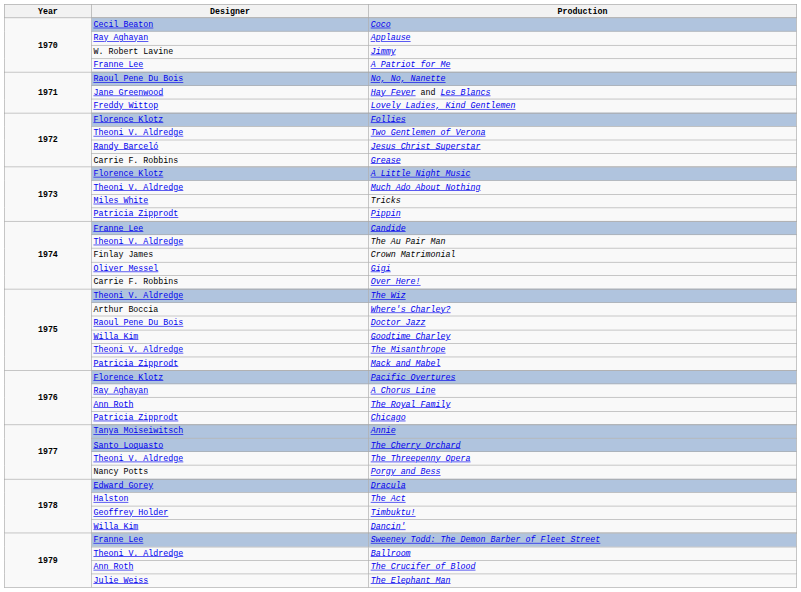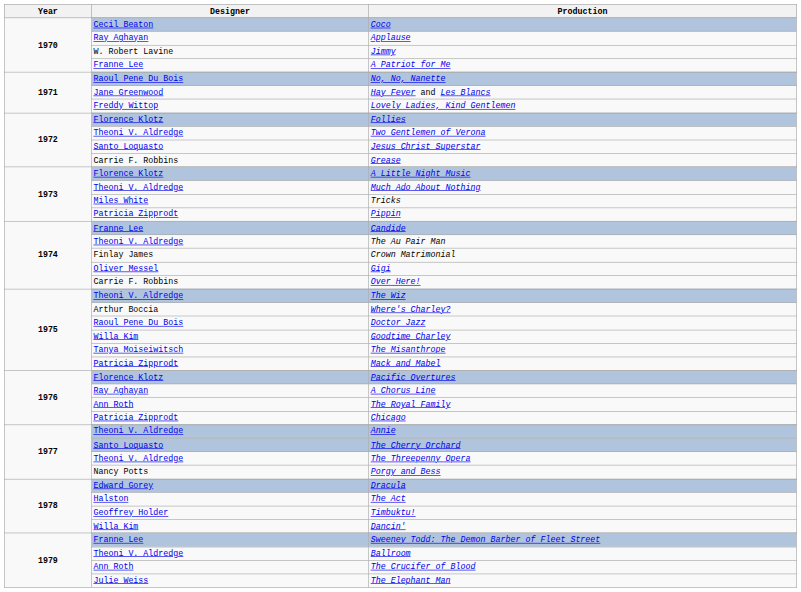(126, 147) Randy Barceló -> (128, 147) Santo Loquasto
(138, 350) Theoni V. Aldredge -> (138, 350) Tanya Moiseiwitsch
(138, 431) Tanya Moiseiwitsch -> (138, 431) Theoni V. Aldredge
